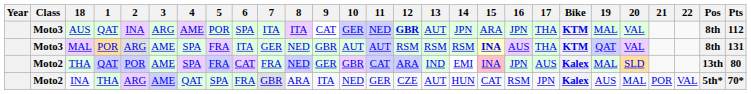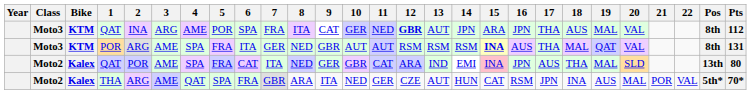columns swapped: (575, 13) <-> (80, 13)
(271, 30) ITA -> (274, 30) FRA
(271, 64) FRA -> (274, 64) ITA
